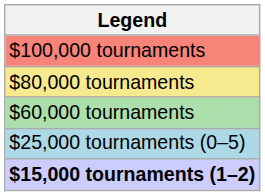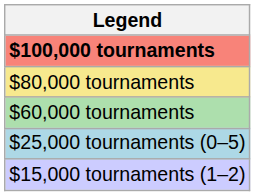(107, 51) normal -> (112, 51) bold
(132, 174) bold -> (127, 174) normal
